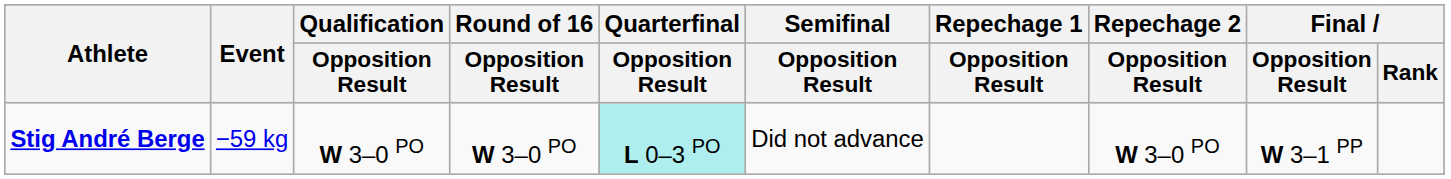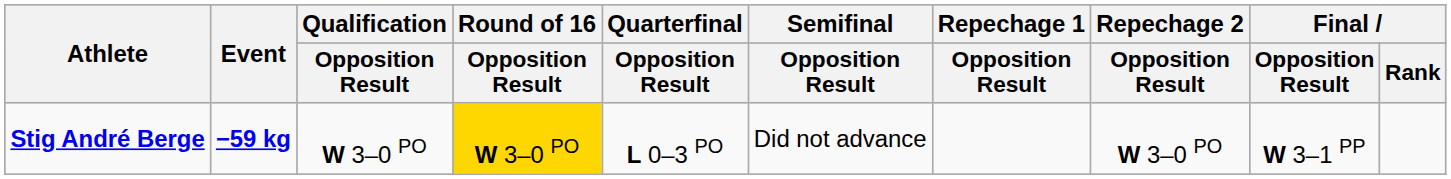(252, 139) normal -> (253, 139) bold
(524, 152) no background -> (527, 152) gold background
(672, 152) paleturquoise background -> (675, 152) no background
